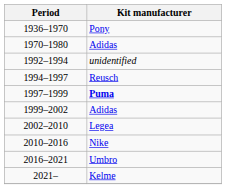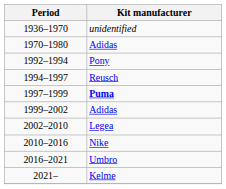(99, 29) Pony -> (113, 29) unidentified
(113, 61) unidentified -> (99, 61) Pony
